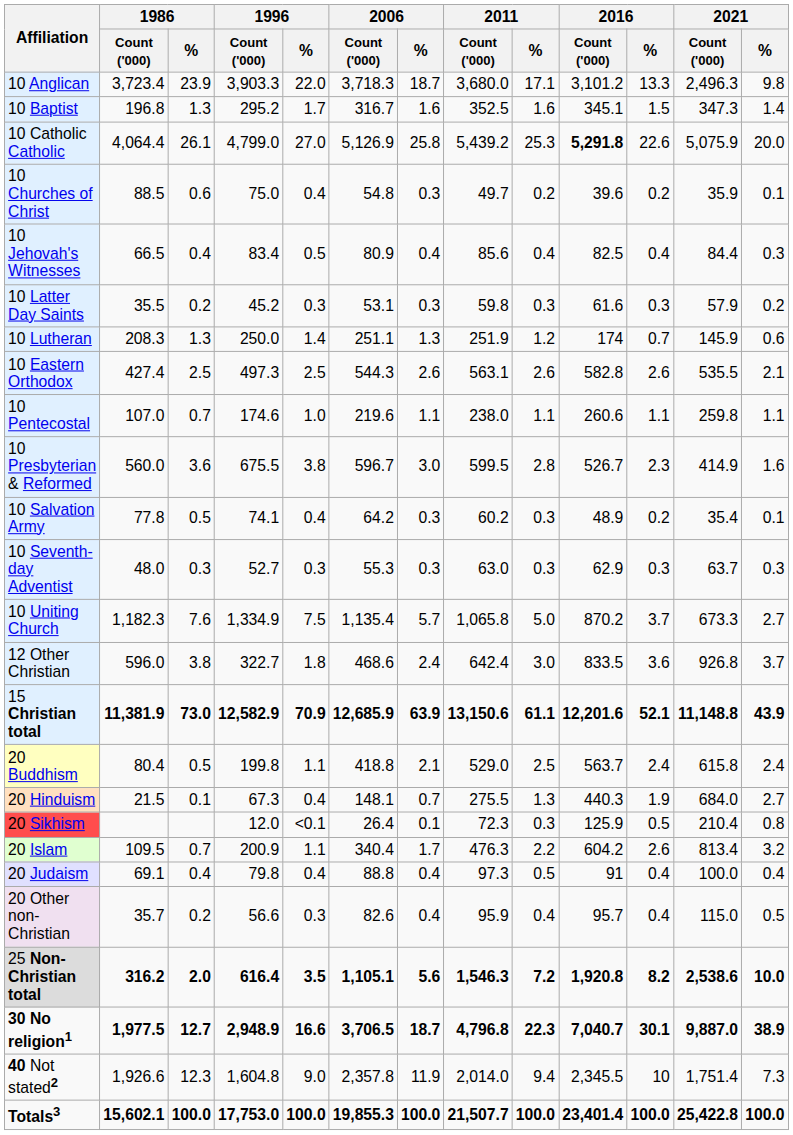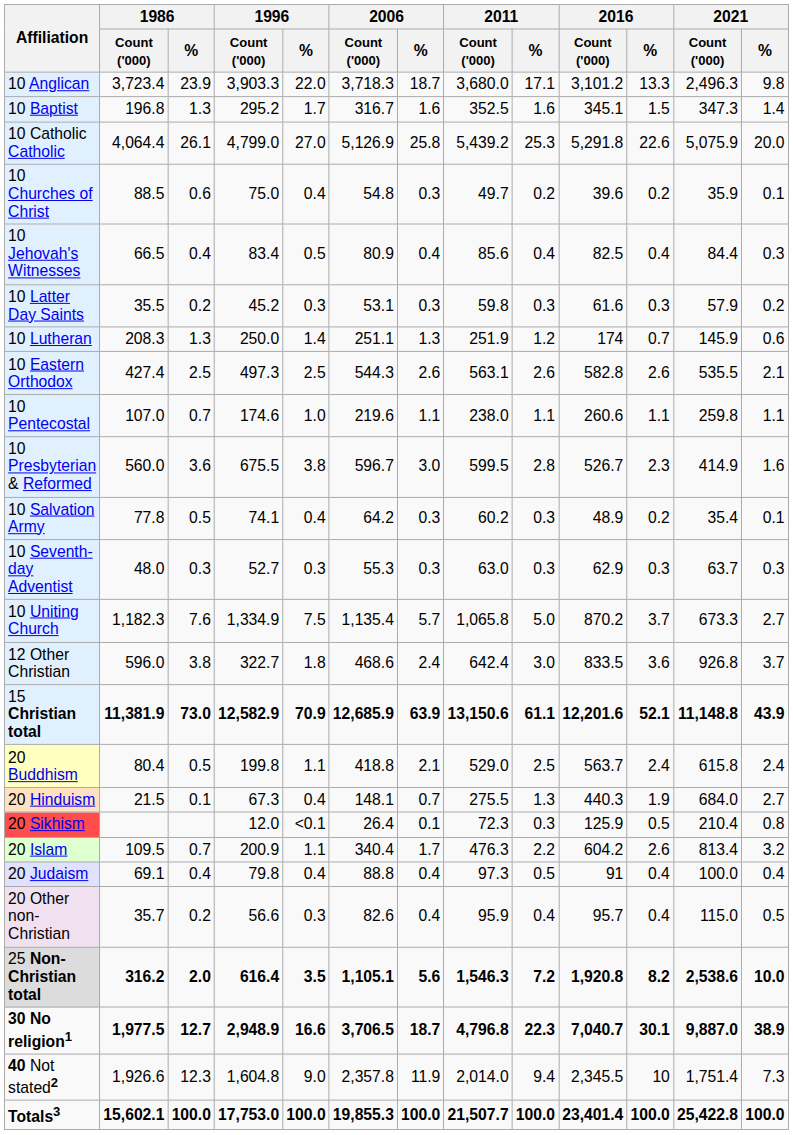(597, 142) bold -> (597, 142) normal
